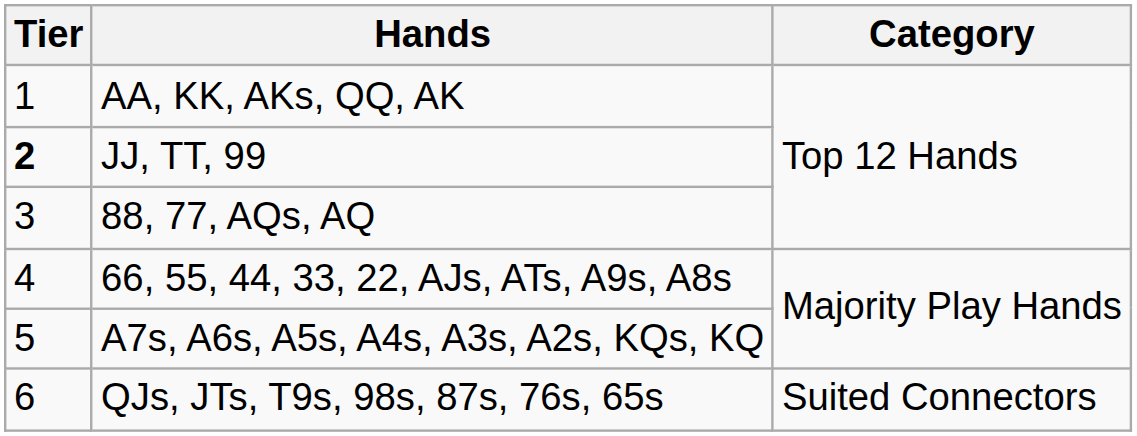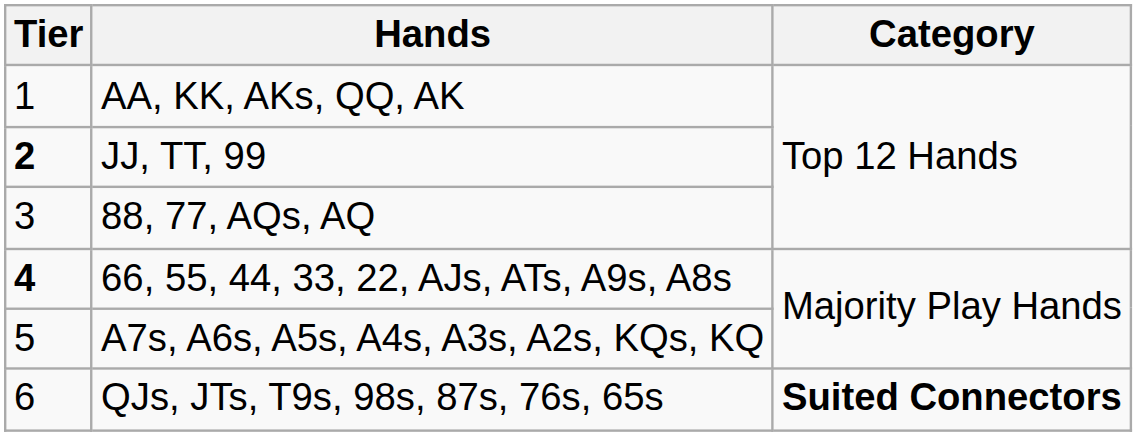(25, 277) normal -> (25, 277) bold
(939, 398) normal -> (952, 398) bold
